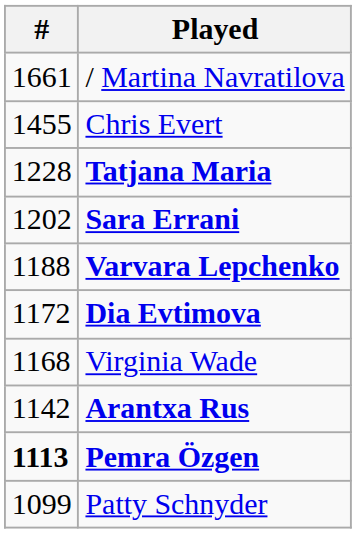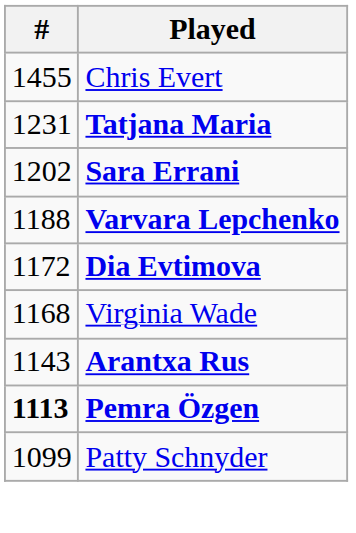- row: (215, 76)
(42, 171) 1228 -> (42, 124) 1231
(41, 408) 1142 -> (41, 361) 1143
